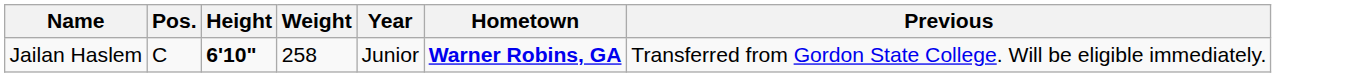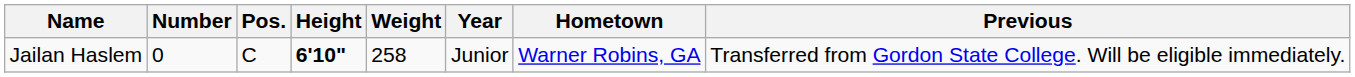+ column: (192, 21)
(525, 54) bold -> (609, 54) normal
